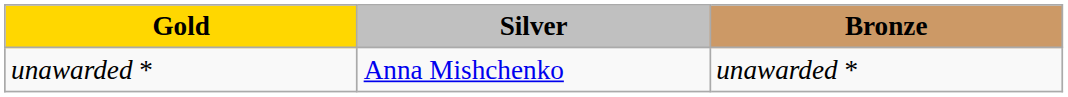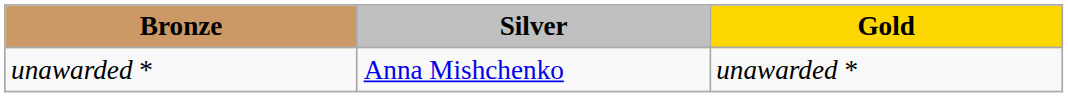columns swapped: (181, 26) <-> (886, 26)
